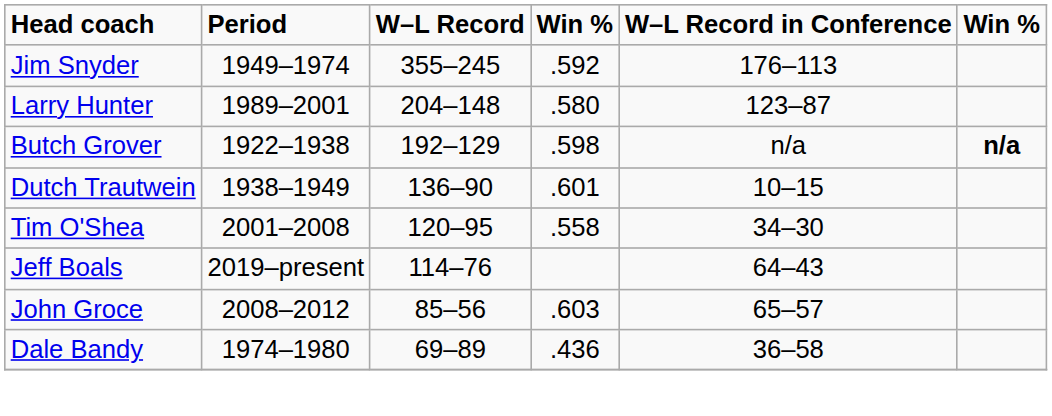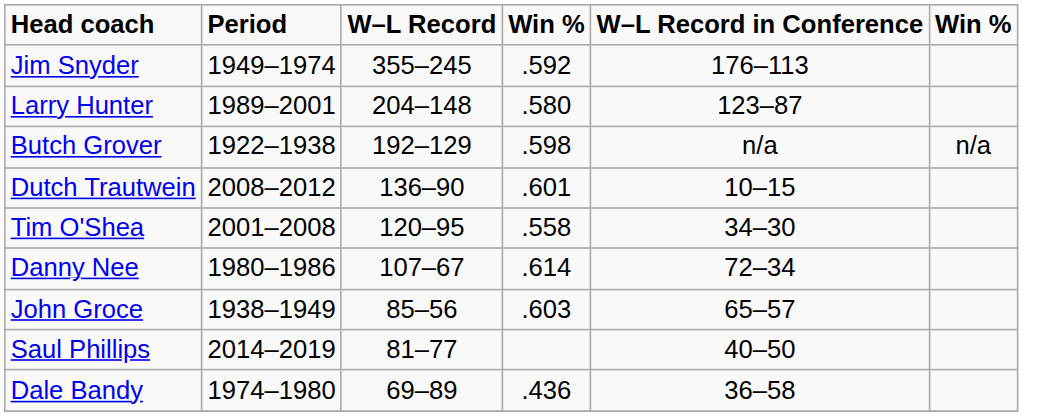(1002, 146) bold -> (973, 146) normal
(286, 187) 1938–1949 -> (272, 187) 2008–2012
- row: (67, 268)
+ row: (75, 268)
(286, 308) 2008–2012 -> (272, 308) 1938–1949
+ row: (80, 349)
